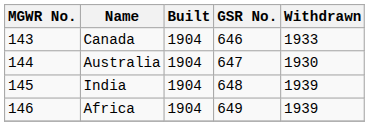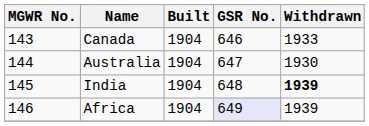(301, 86) normal -> (301, 86) bold
(230, 109) no background -> (230, 109) lavender background
